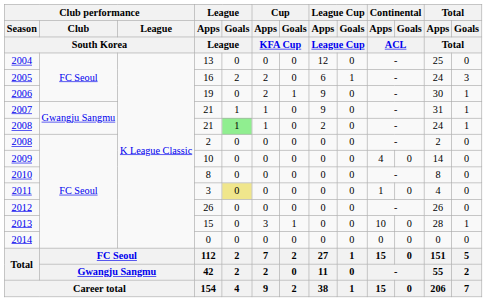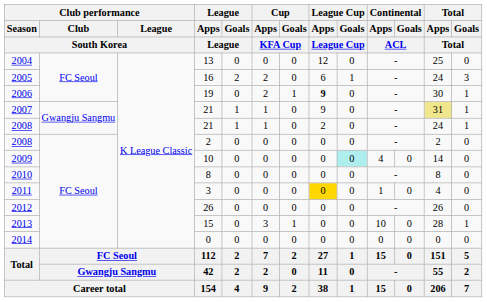(323, 93) normal -> (323, 93) bold
(438, 110) no background -> (438, 110) khaki background
(237, 126) lightgreen background -> (237, 126) no background
(352, 158) no background -> (352, 158) paleturquoise background
(237, 191) khaki background -> (237, 191) no background
(323, 191) no background -> (323, 191) gold background
